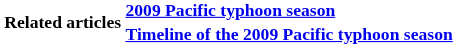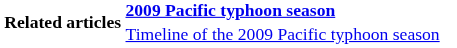(289, 34) bold -> (283, 34) normal
